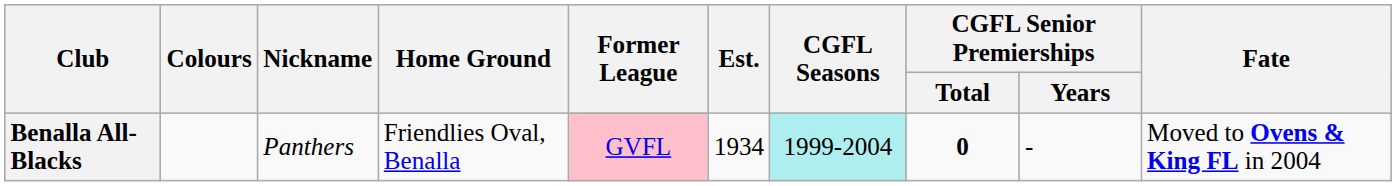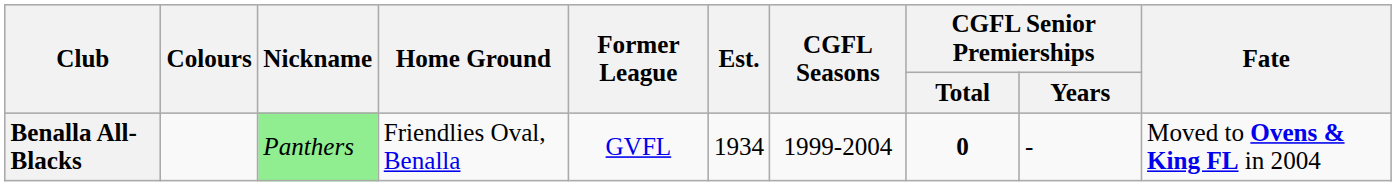(309, 146) no background -> (309, 146) lightgreen background
(638, 146) pink background -> (638, 146) no background
(838, 146) paleturquoise background -> (838, 146) no background
